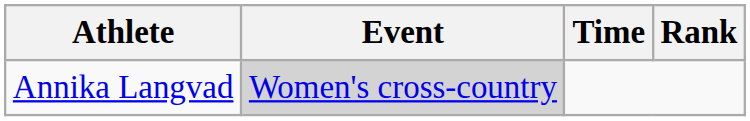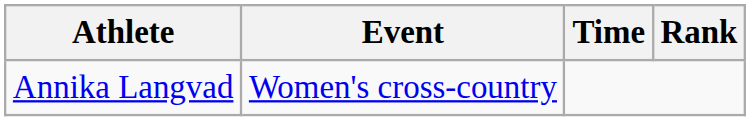(403, 86) lightgrey background -> (403, 86) no background
